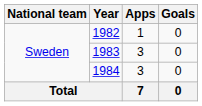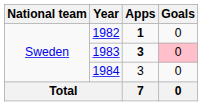(140, 33) normal -> (140, 33) bold
(140, 52) normal -> (140, 52) bold
(178, 52) no background -> (178, 52) pink background
